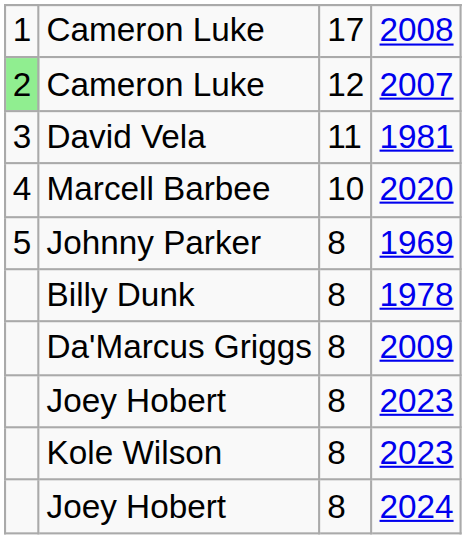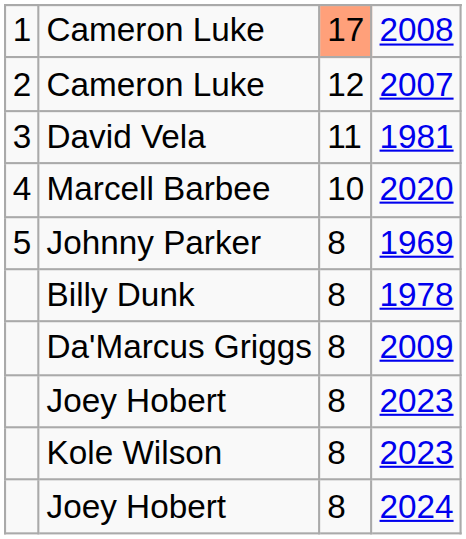(346, 30) no background -> (346, 30) lightsalmon background
(22, 83) lightgreen background -> (22, 83) no background
